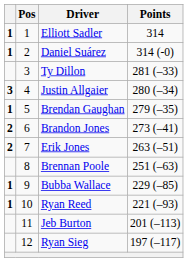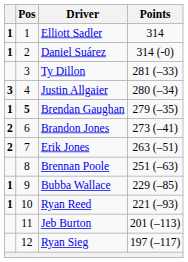(27, 109) normal -> (27, 109) bold
